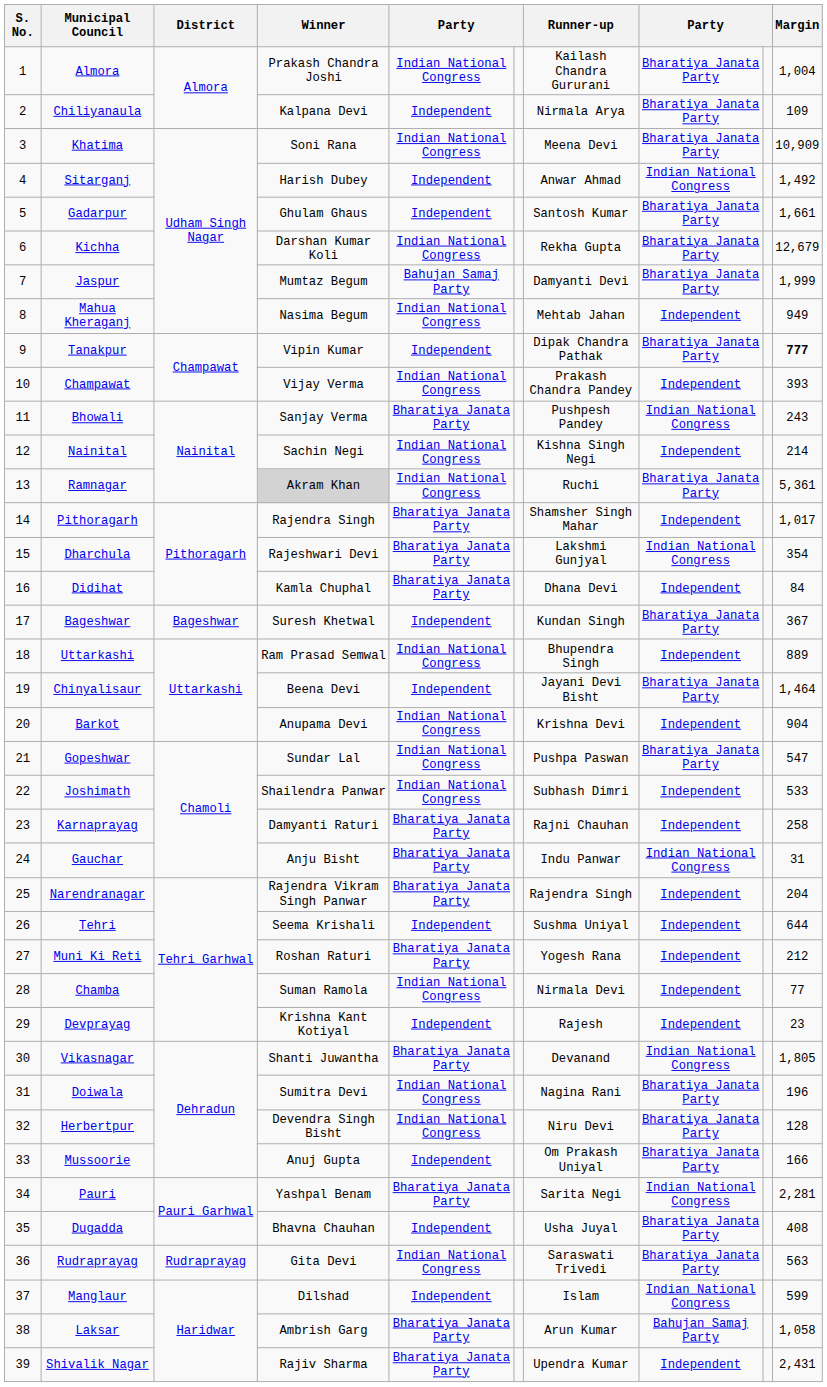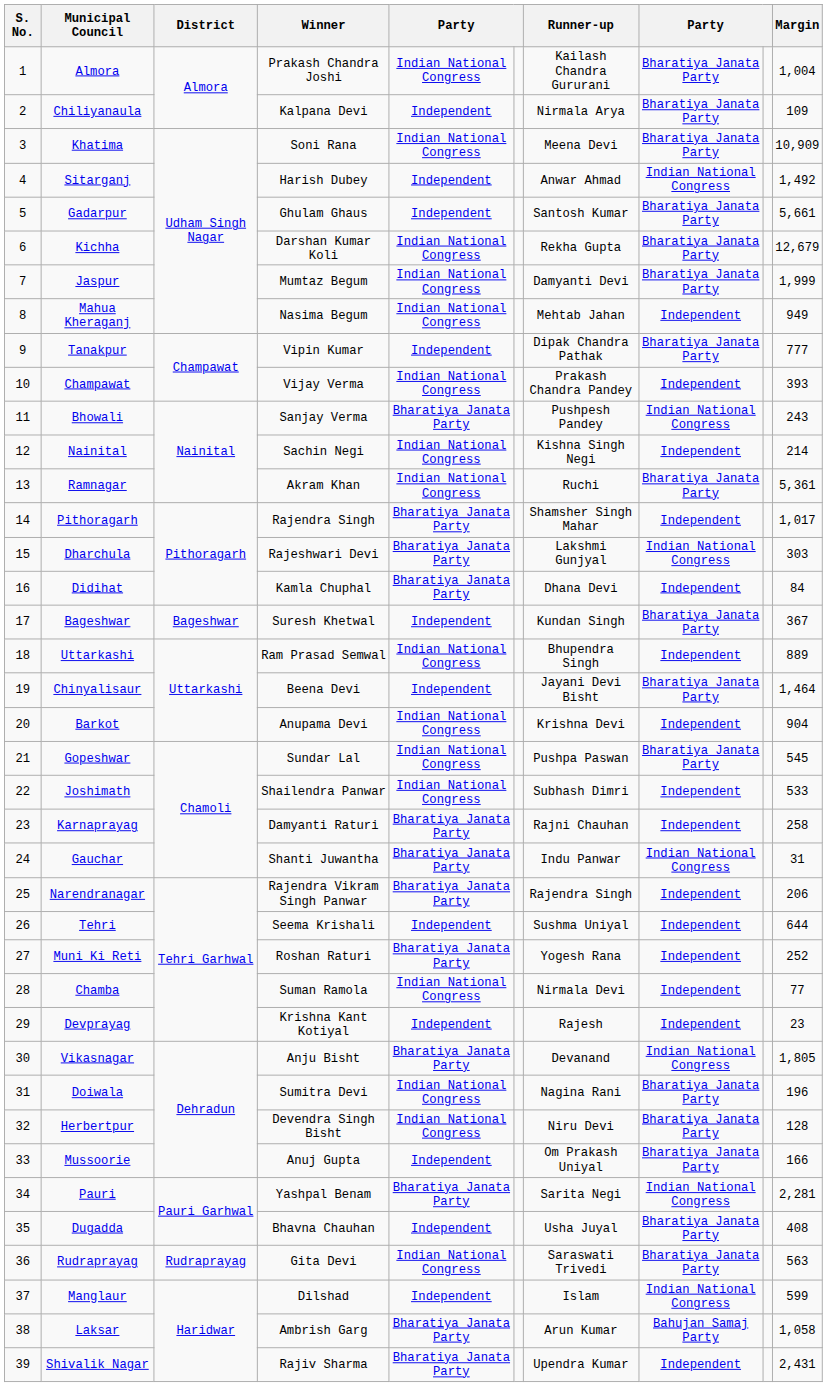(797, 214) 1,661 -> (797, 214) 5,661
(451, 282) Bahujan Samaj Party -> (451, 282) Indian National Congress
(797, 350) bold -> (797, 350) normal
(323, 486) lightgrey background -> (323, 486) no background
(797, 554) 354 -> (797, 554) 303
(797, 758) 547 -> (797, 758) 545
(323, 860) Anju Bisht -> (323, 860) Shanti Juwantha
(797, 894) 204 -> (797, 894) 206
(797, 956) 212 -> (797, 956) 252
(323, 1059) Shanti Juwantha -> (323, 1059) Anju Bisht
